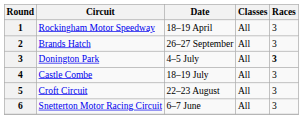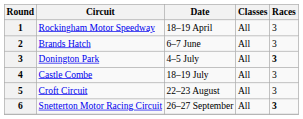(200, 43) 26–27 September -> (184, 43) 6–7 June
(184, 106) 6–7 June -> (200, 106) 26–27 September
(274, 106) normal -> (274, 106) bold
